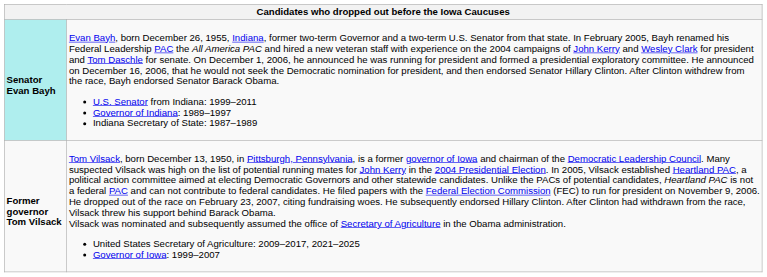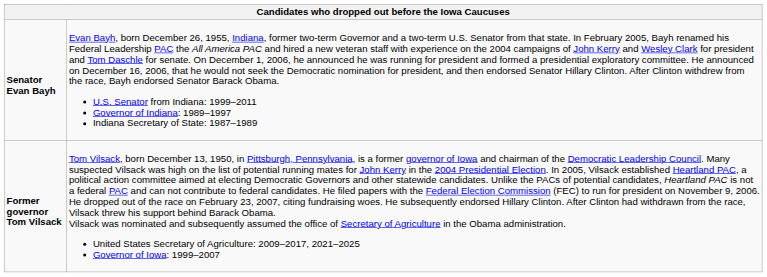(31, 85) paleturquoise background -> (31, 85) no background
